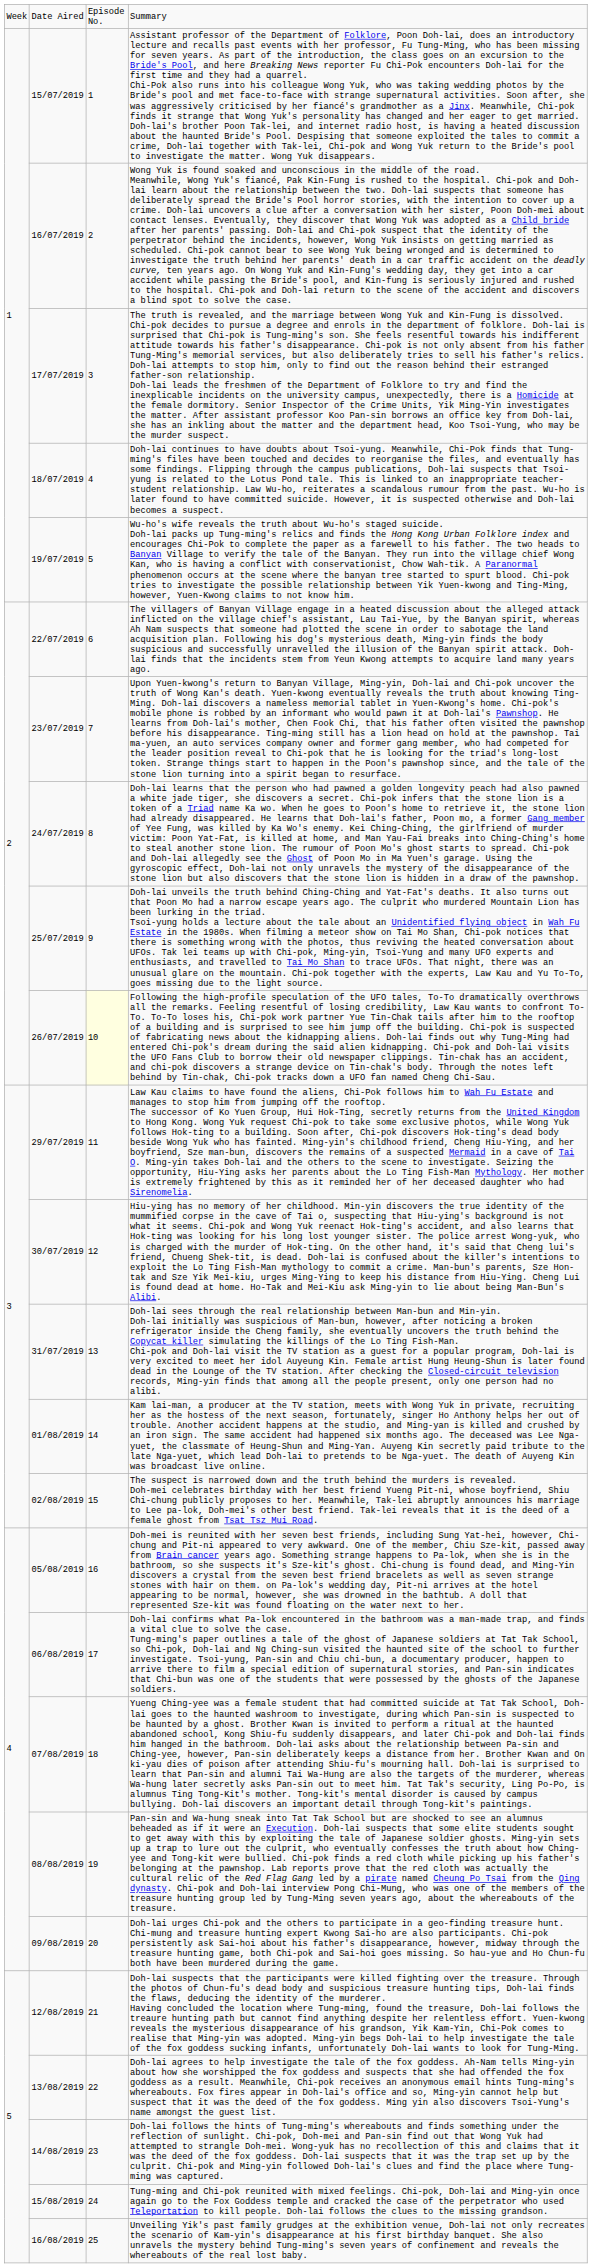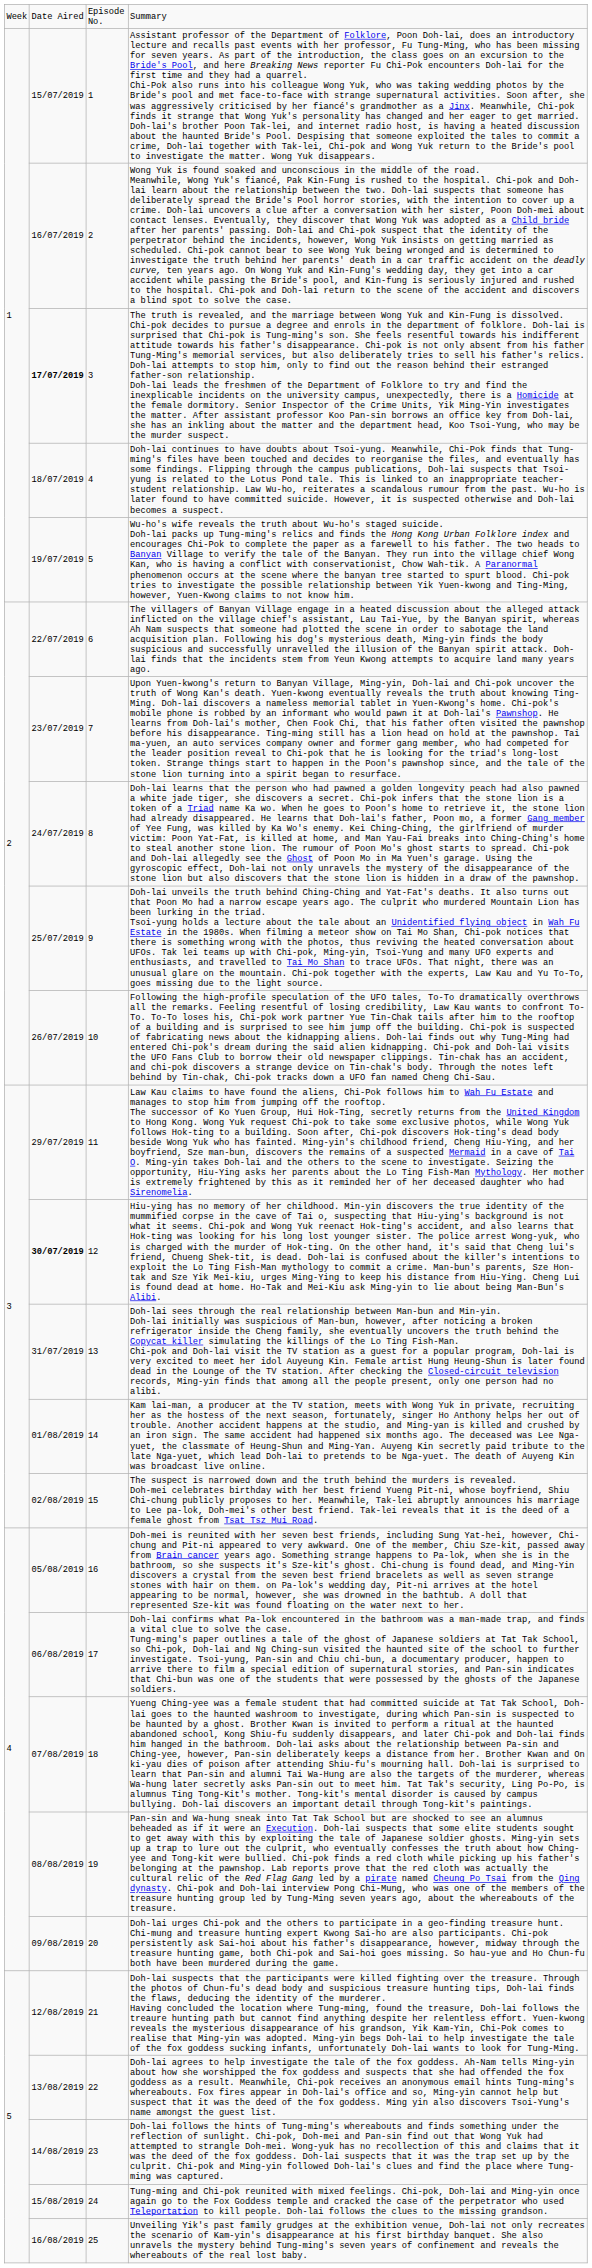(58, 376) normal -> (58, 376) bold
(93, 1038) lightyellow background -> (93, 1038) no background
(58, 1252) normal -> (58, 1252) bold
